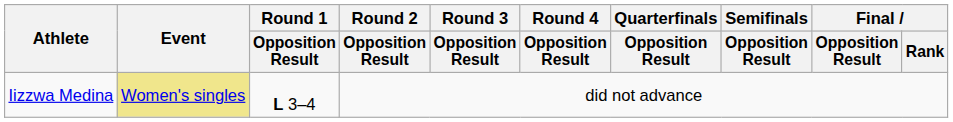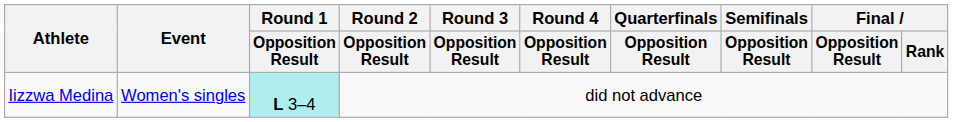(183, 95) khaki background -> (183, 95) no background
(294, 105) no background -> (294, 105) paleturquoise background
